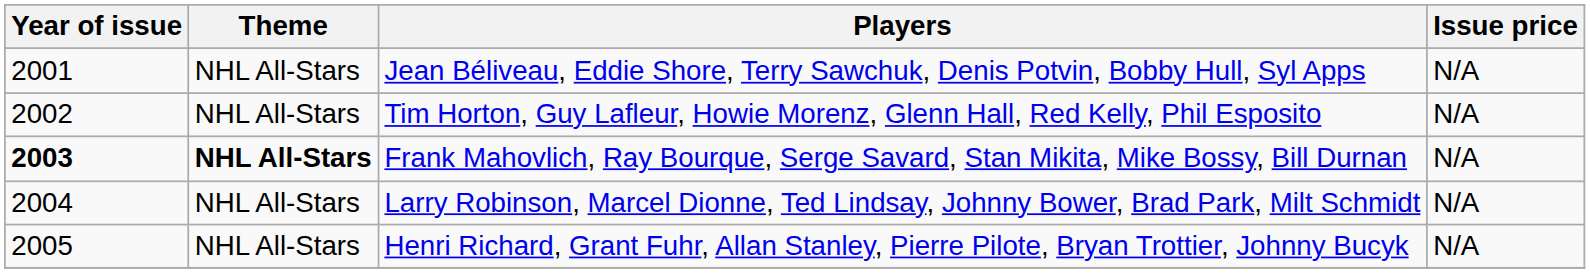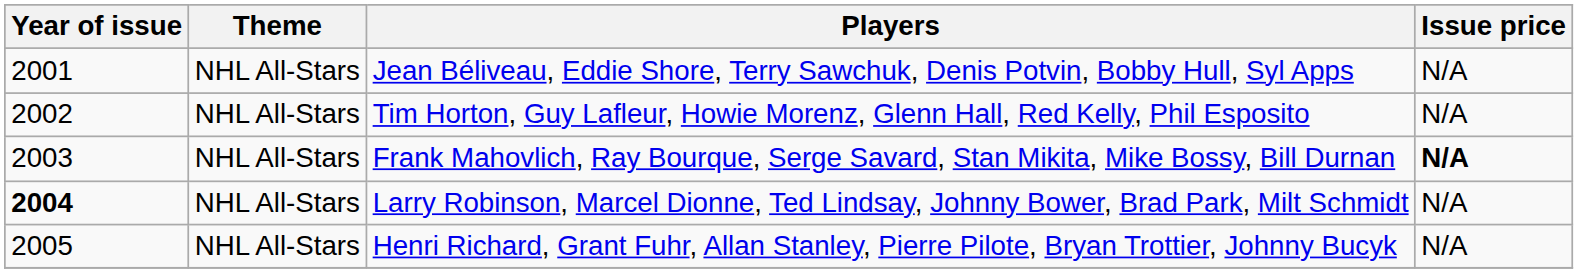(42, 158) bold -> (42, 158) normal
(283, 158) bold -> (277, 158) normal
(1456, 158) normal -> (1445, 158) bold
(42, 202) normal -> (42, 202) bold
